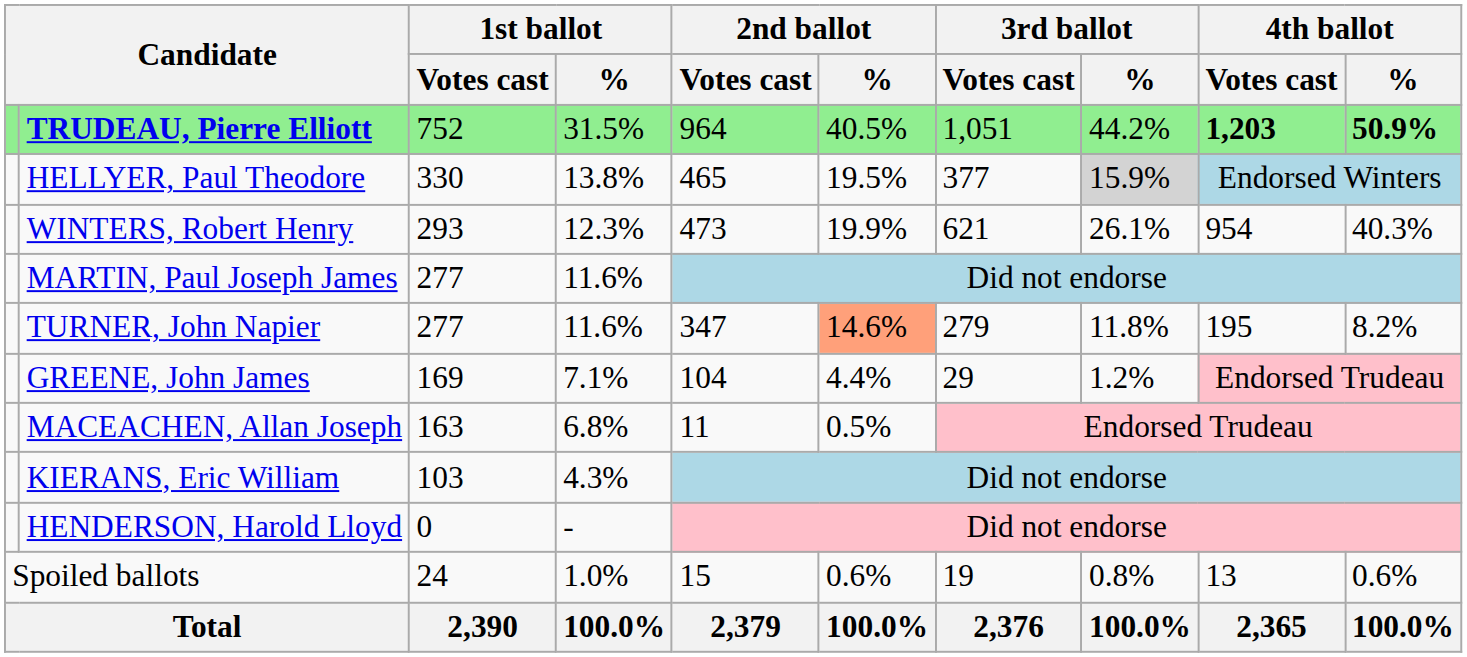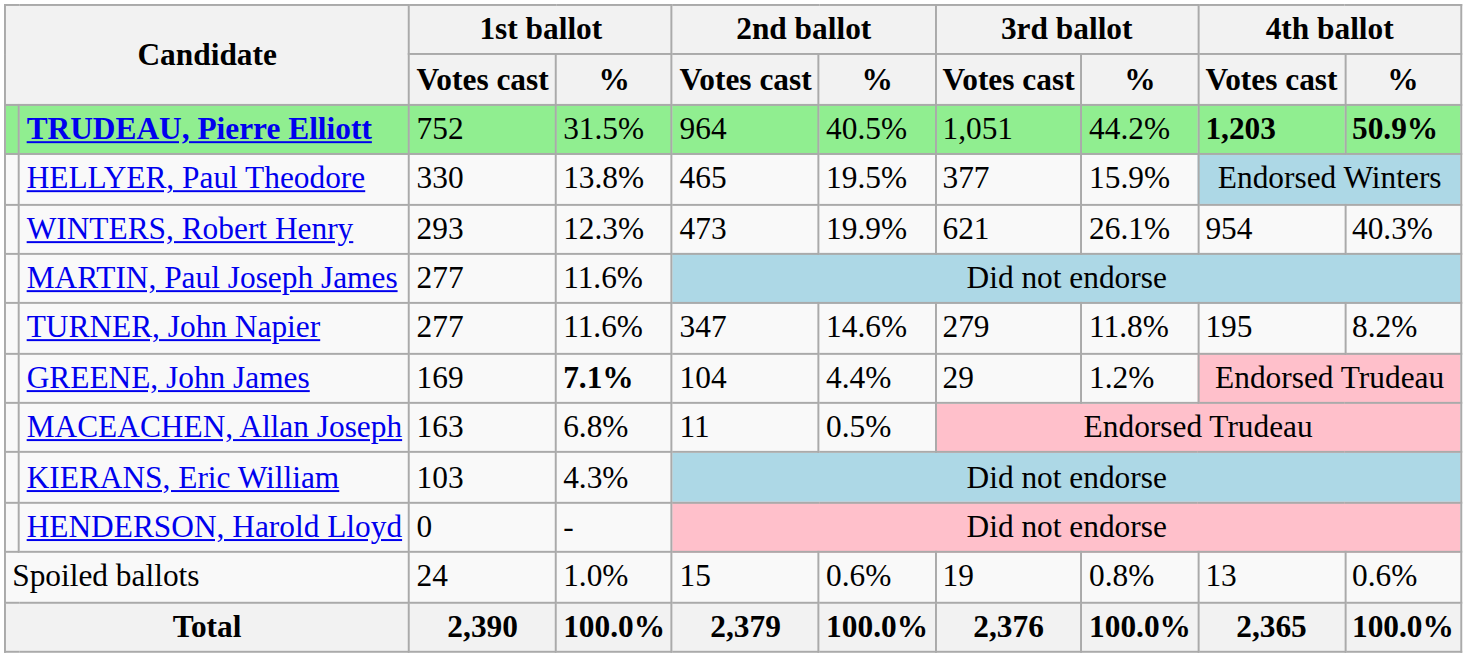(1130, 178) lightgrey background -> (1130, 178) no background
(867, 327) lightsalmon background -> (867, 327) no background
(596, 377) normal -> (598, 377) bold
